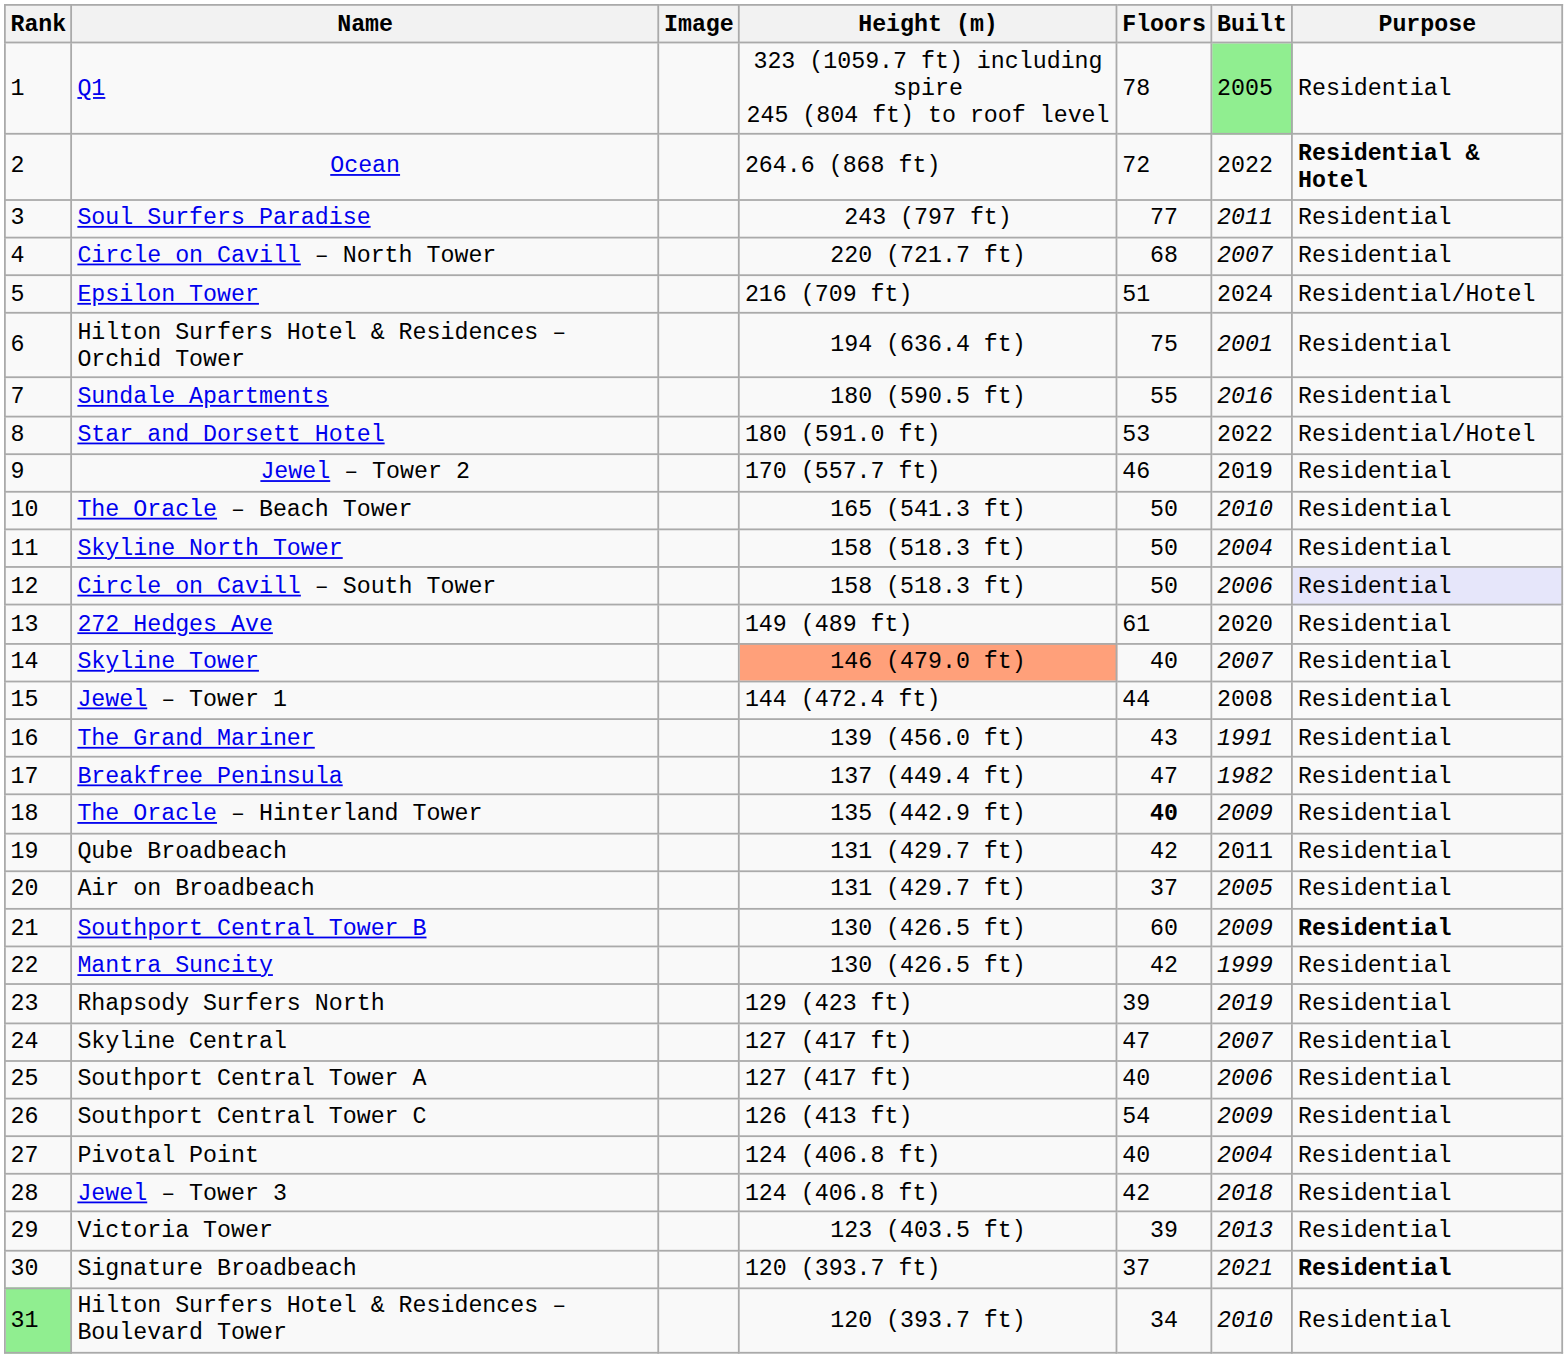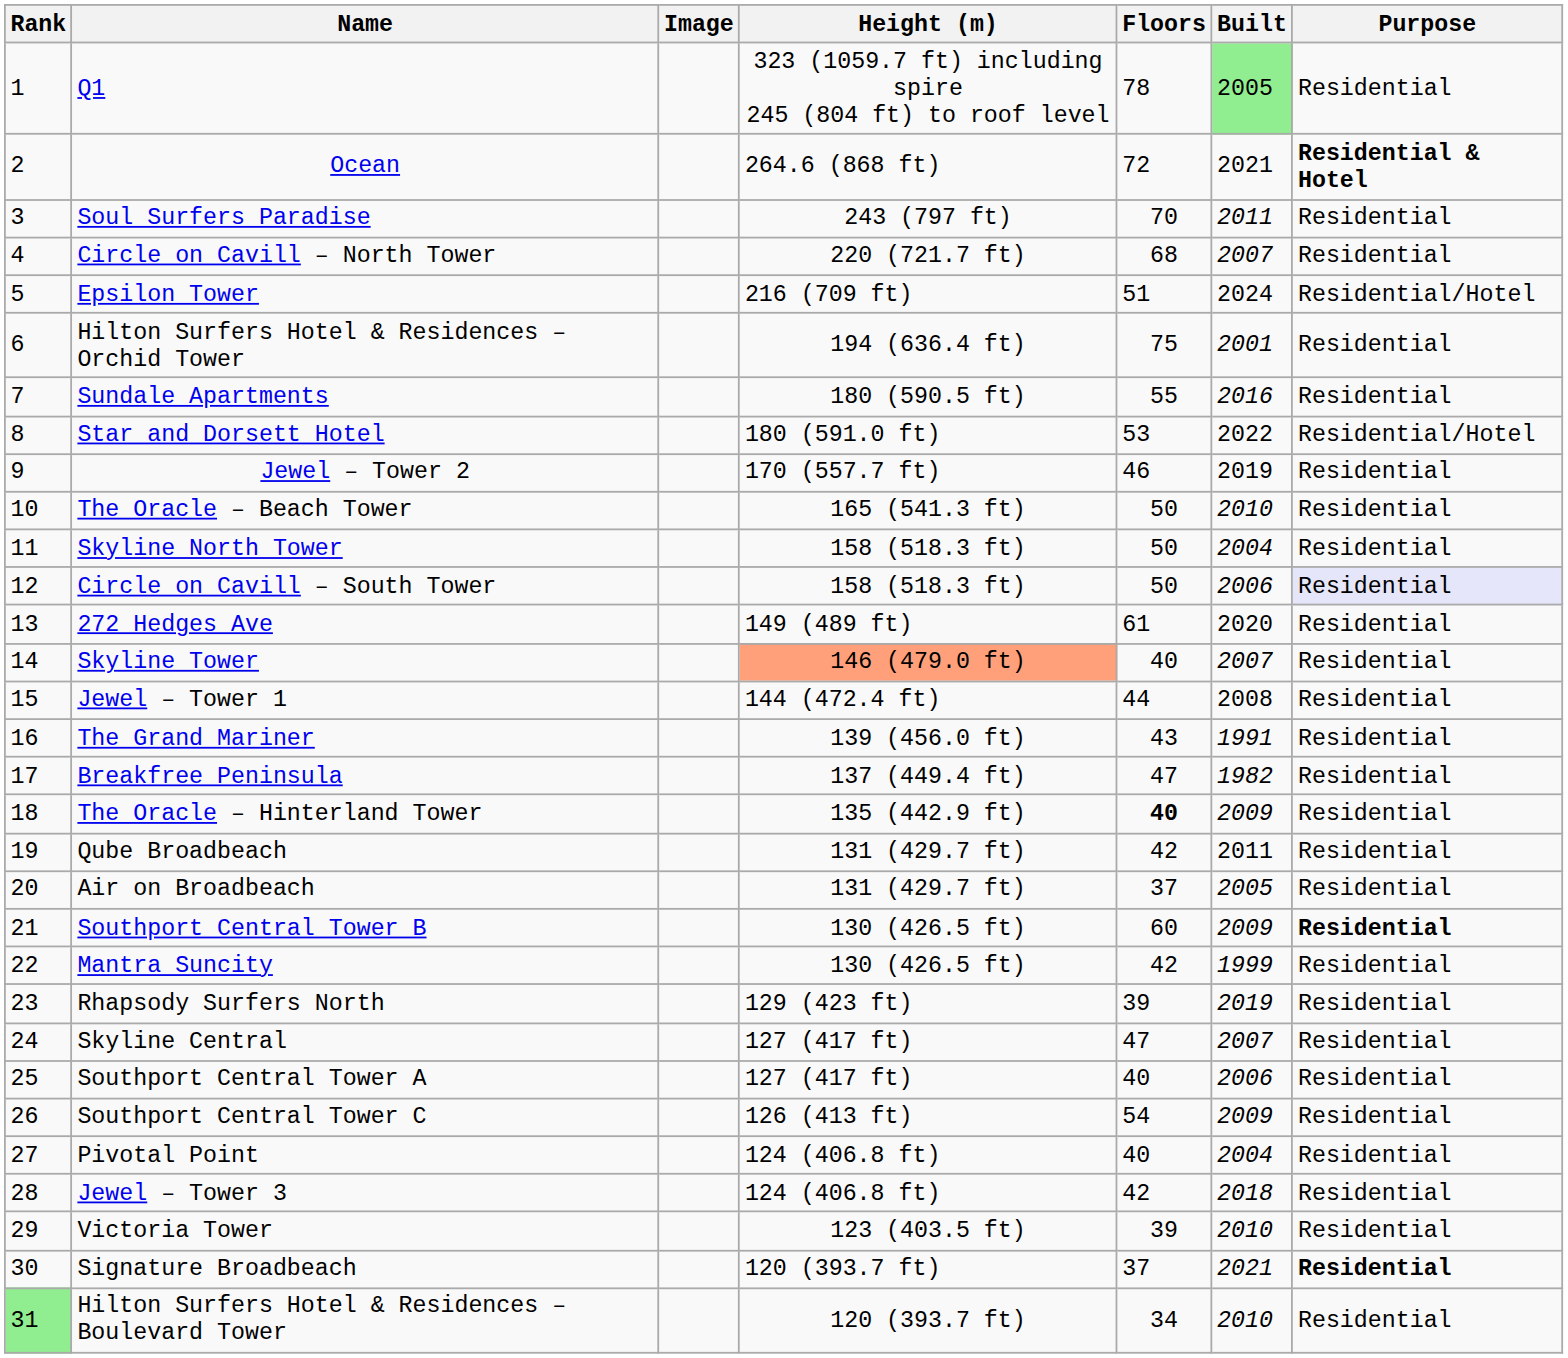(1245, 167) 2022 -> (1245, 167) 2021
(1164, 218) 77 -> (1164, 218) 70
(1245, 1231) 2013 -> (1245, 1231) 2010
